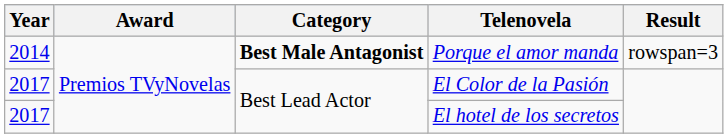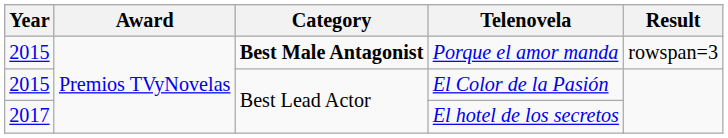(29, 52) 2014 -> (29, 52) 2015
(29, 84) 2017 -> (29, 84) 2015
